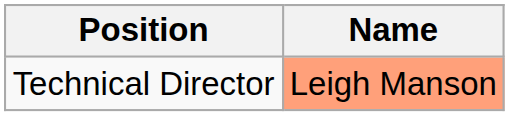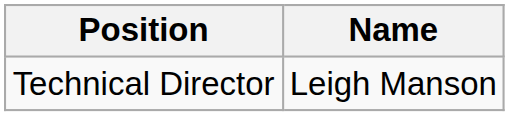(393, 82) lightsalmon background -> (393, 82) no background
